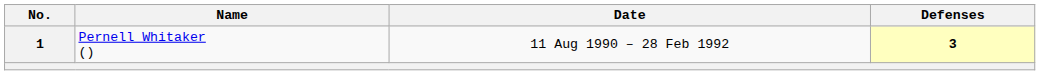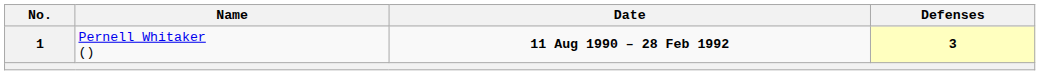(630, 45) normal -> (630, 45) bold
